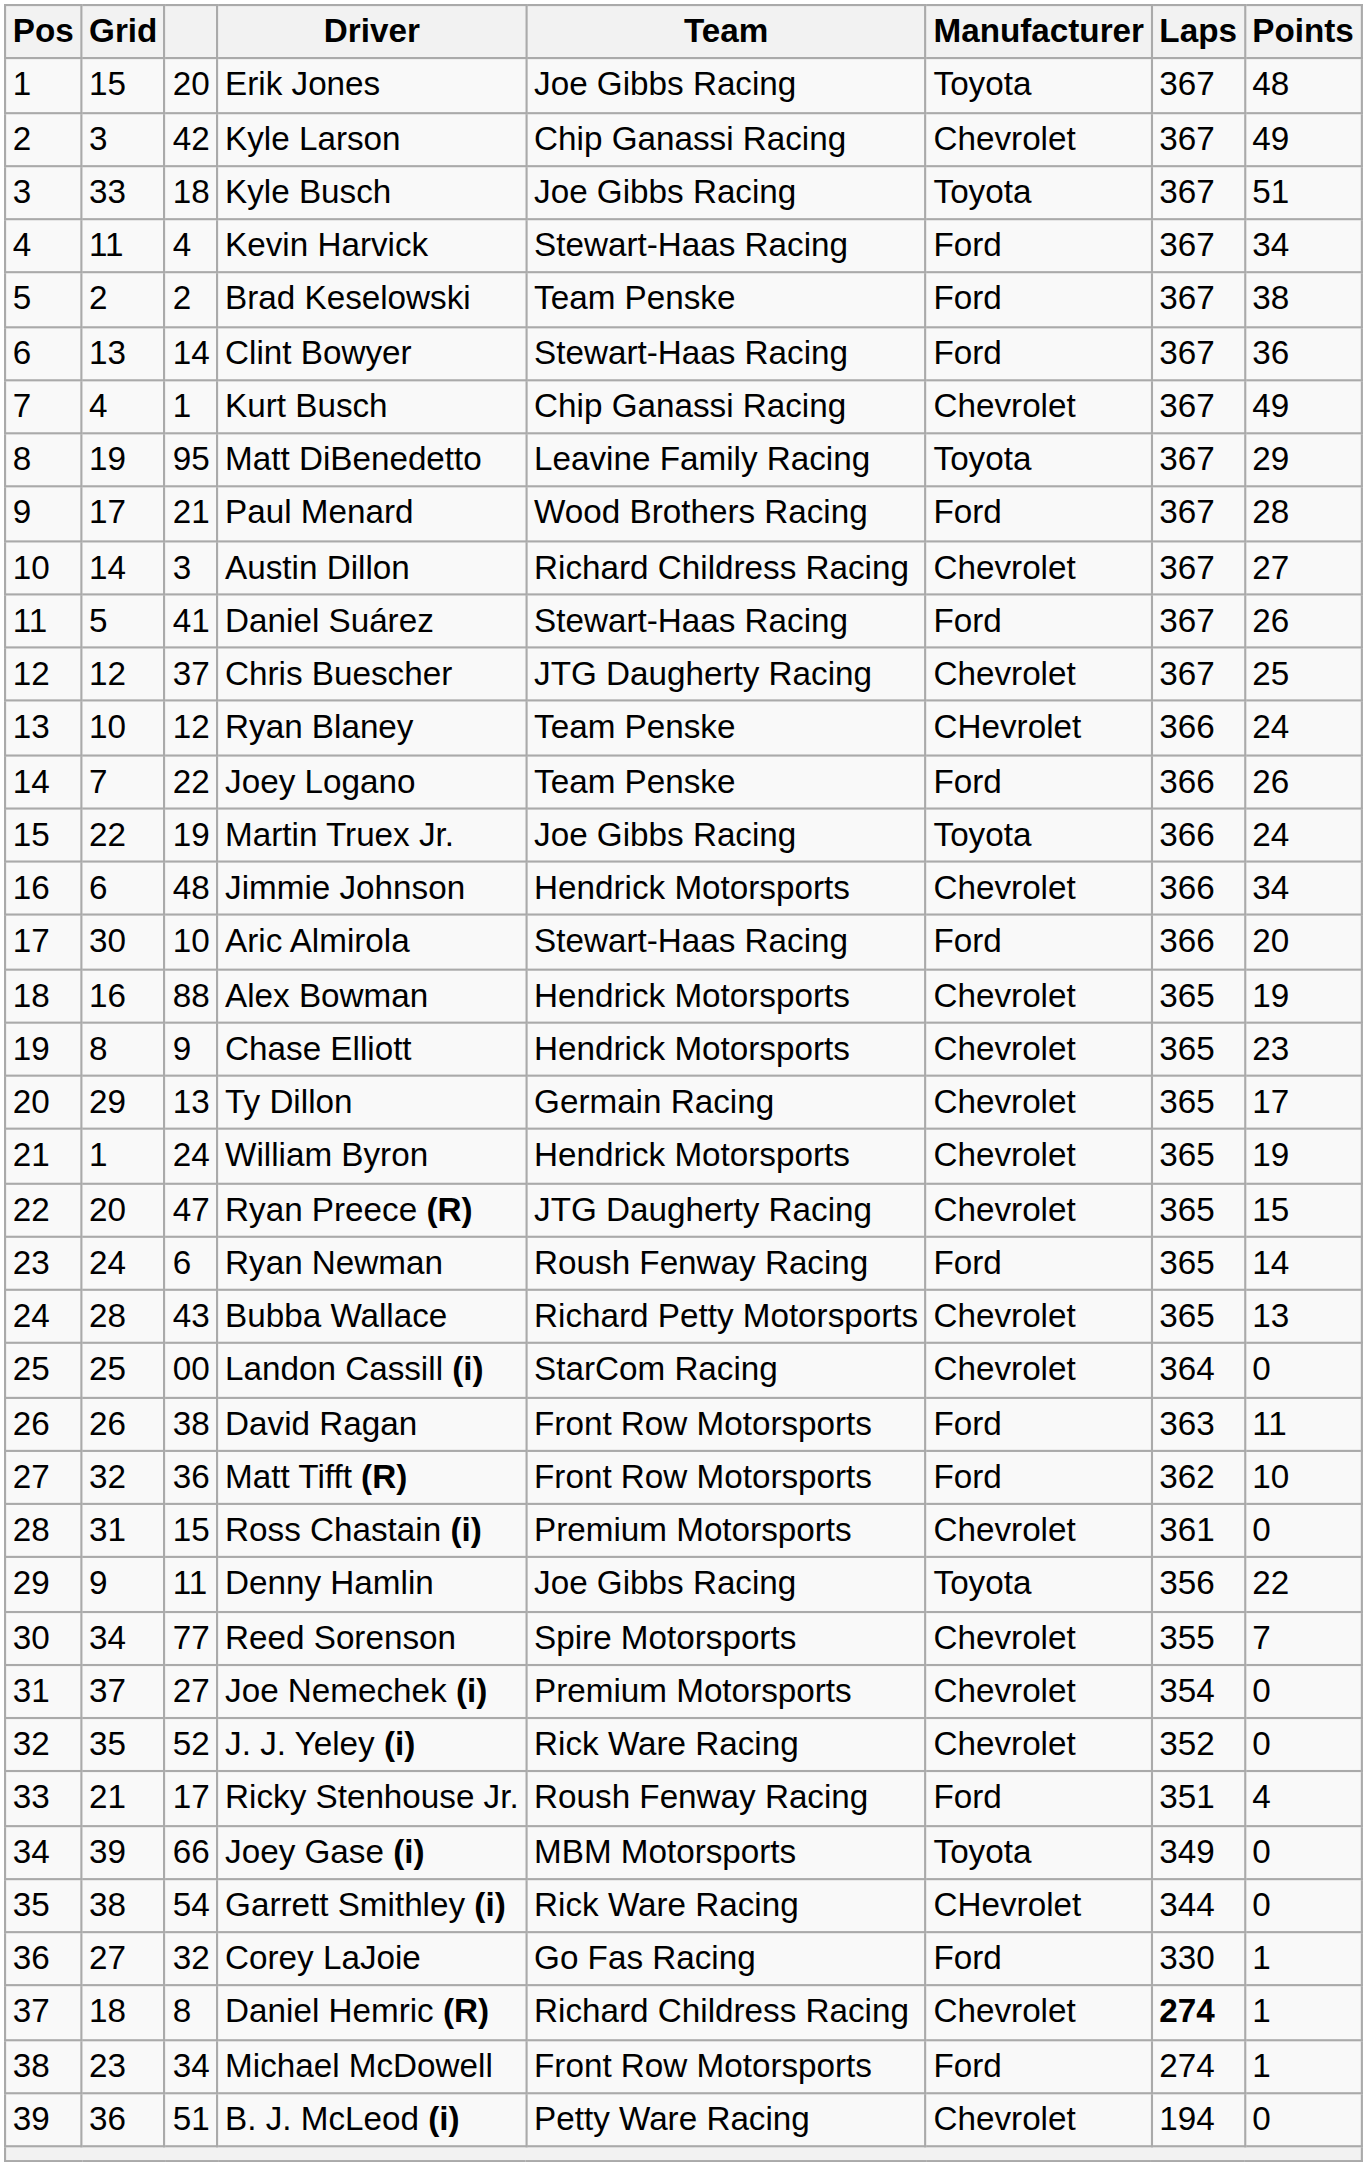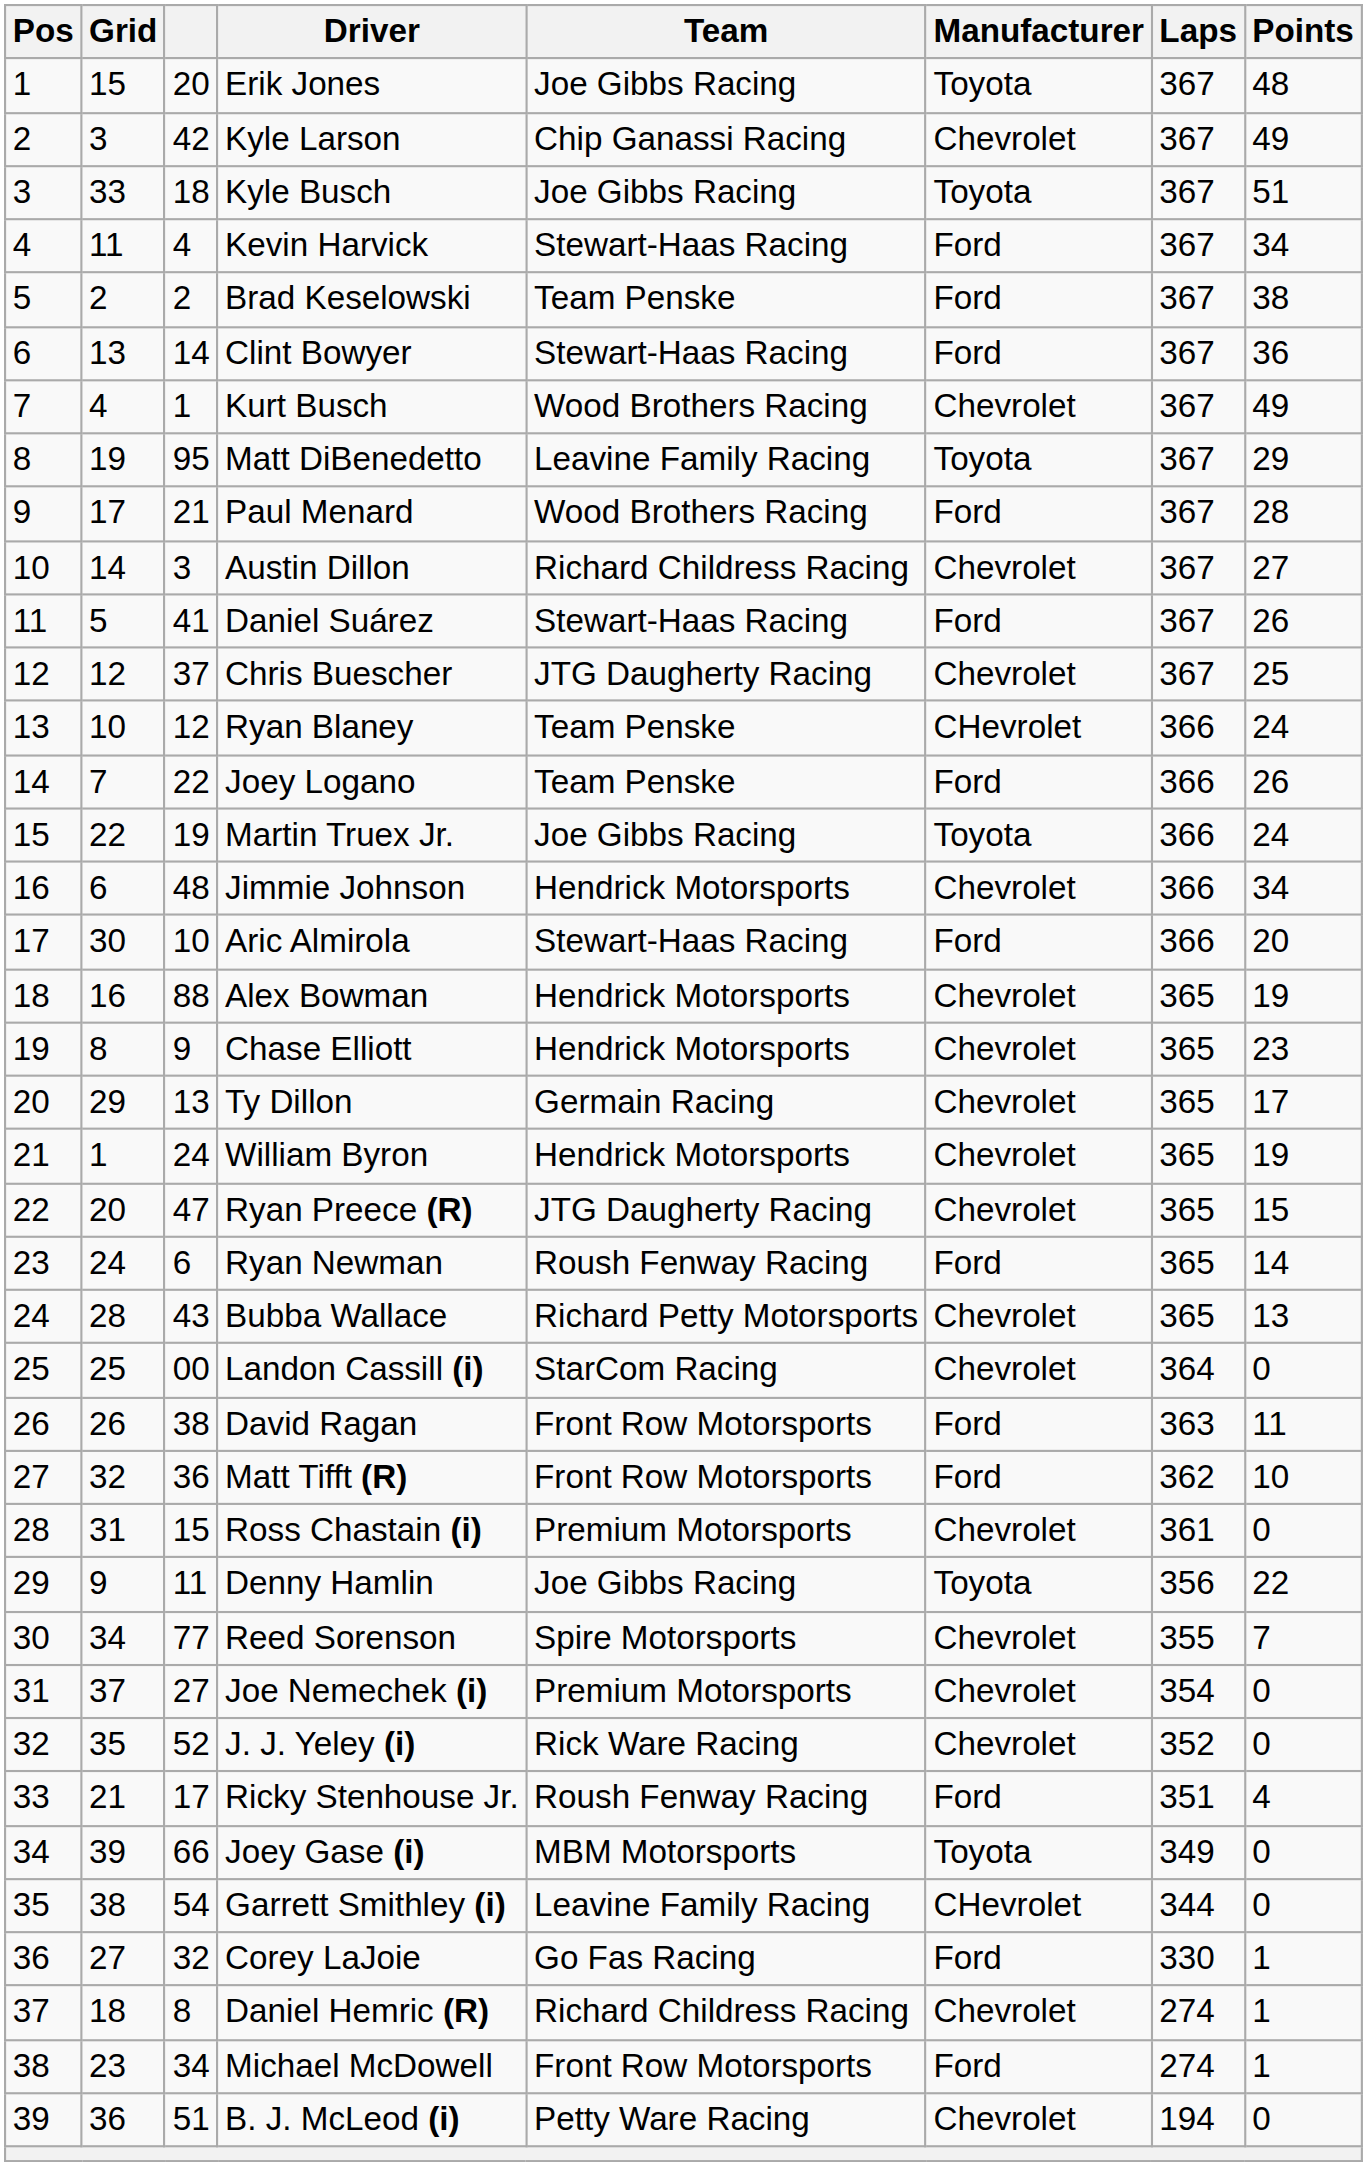(690, 405) Chip Ganassi Racing -> (701, 405) Wood Brothers Racing
(666, 1904) Rick Ware Racing -> (702, 1904) Leavine Family Racing
(1187, 2011) bold -> (1187, 2011) normal
